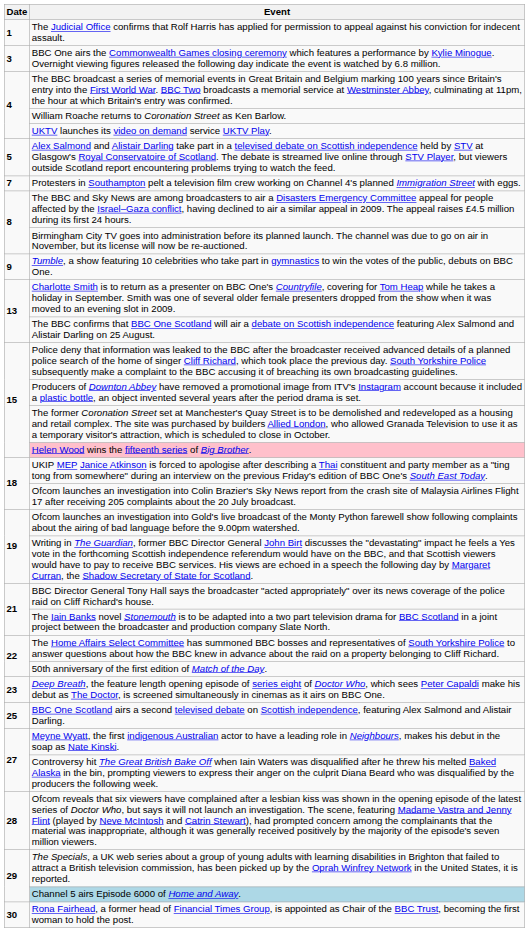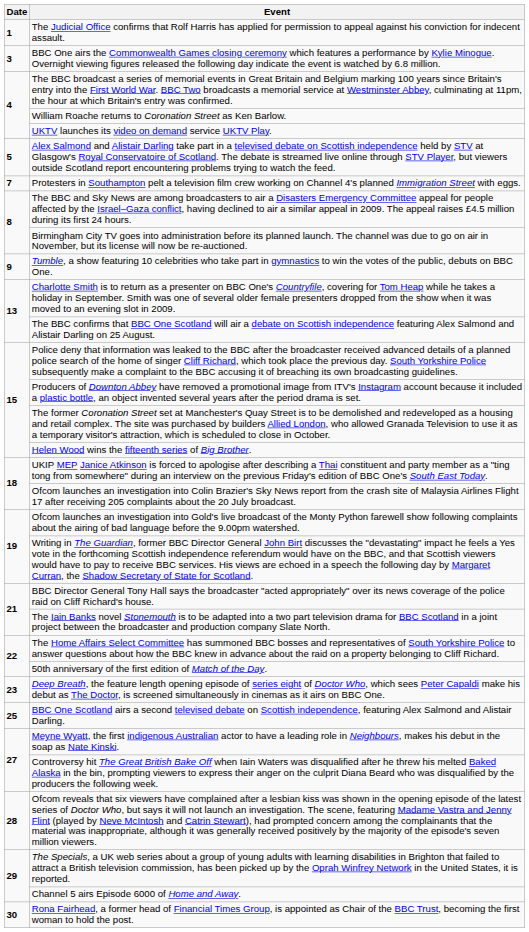(142, 450) pink background -> (142, 450) no background
(136, 894) lightblue background -> (136, 894) no background
